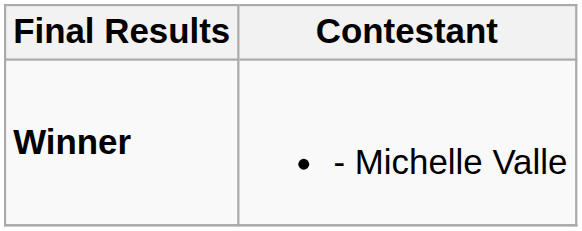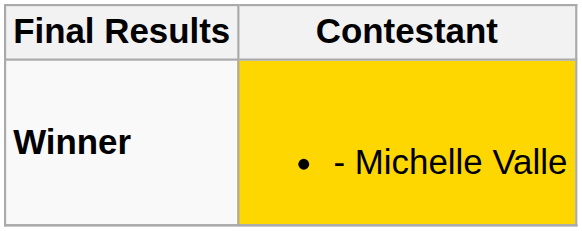(407, 162) no background -> (407, 162) gold background
